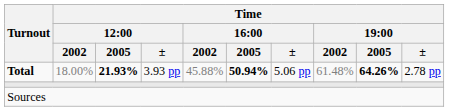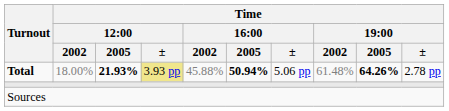(162, 71) no background -> (162, 71) khaki background
